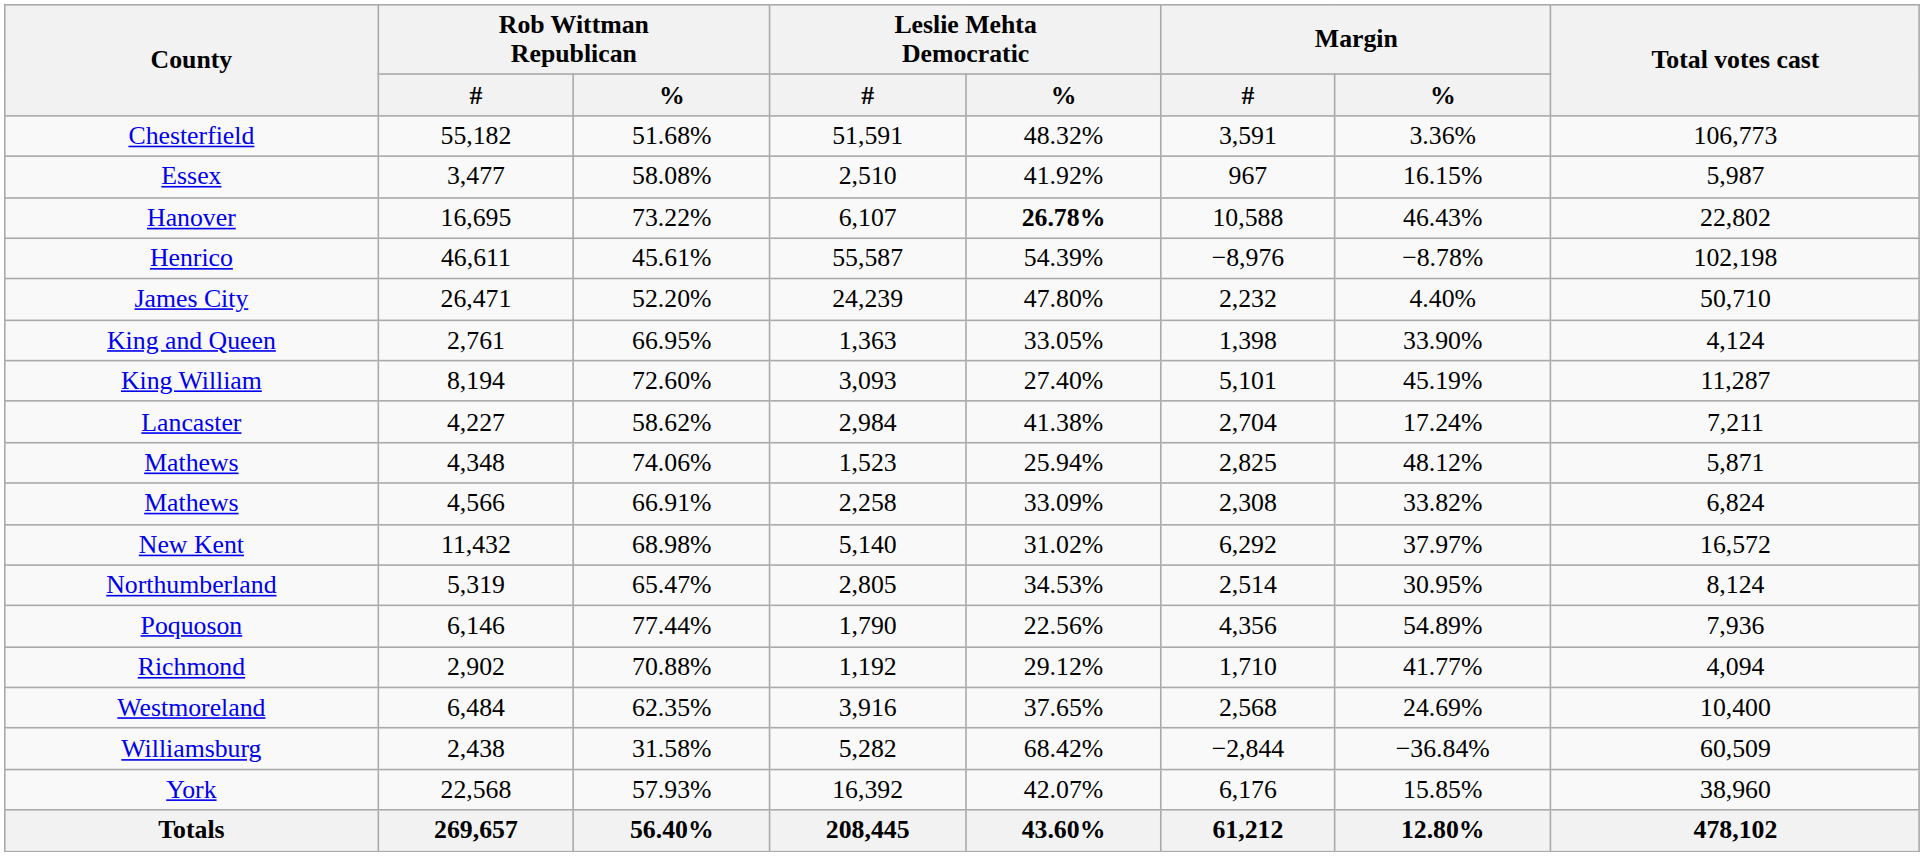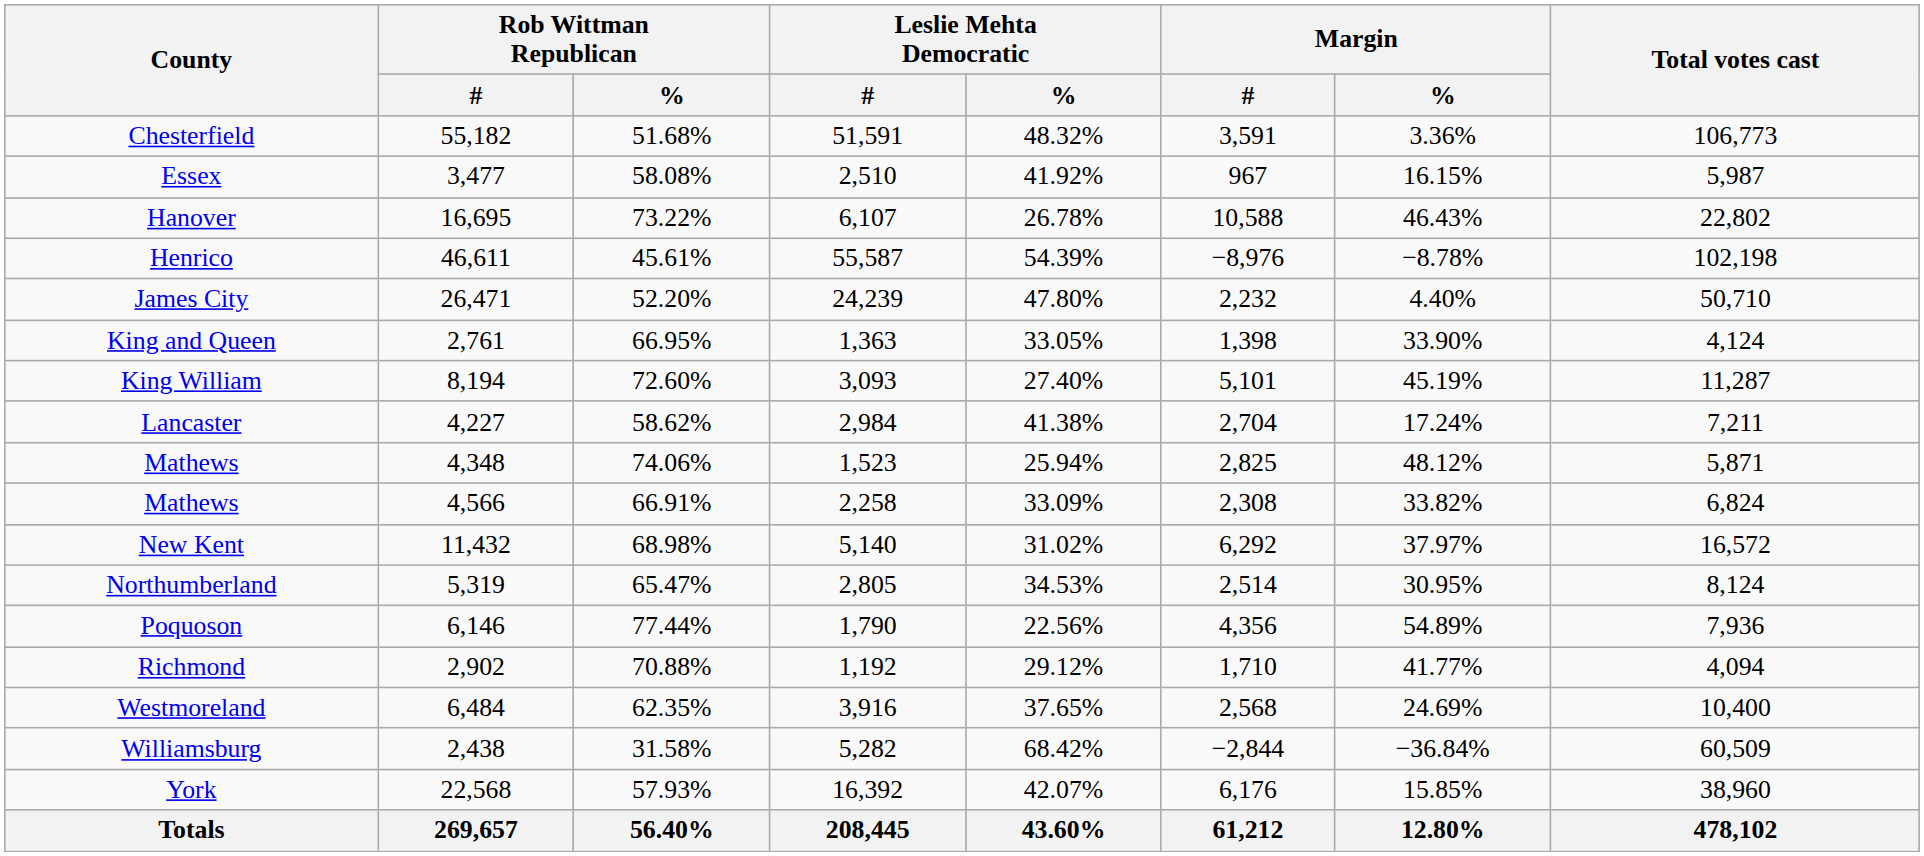(1064, 217) bold -> (1064, 217) normal
